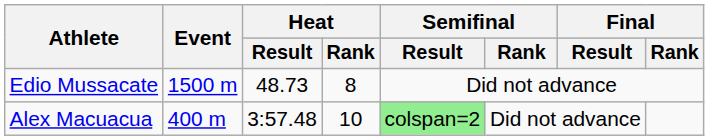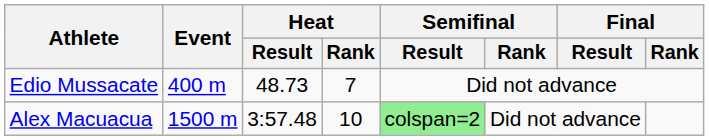(203, 86) 1500 m -> (197, 86) 400 m
(351, 86) 8 -> (351, 86) 7
(197, 119) 400 m -> (203, 119) 1500 m
